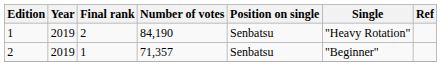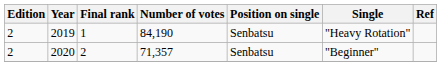(10, 33) 1 -> (10, 33) 2
(83, 33) 2 -> (83, 33) 1
(63, 52) 2019 -> (63, 52) 2020
(83, 52) 1 -> (83, 52) 2
